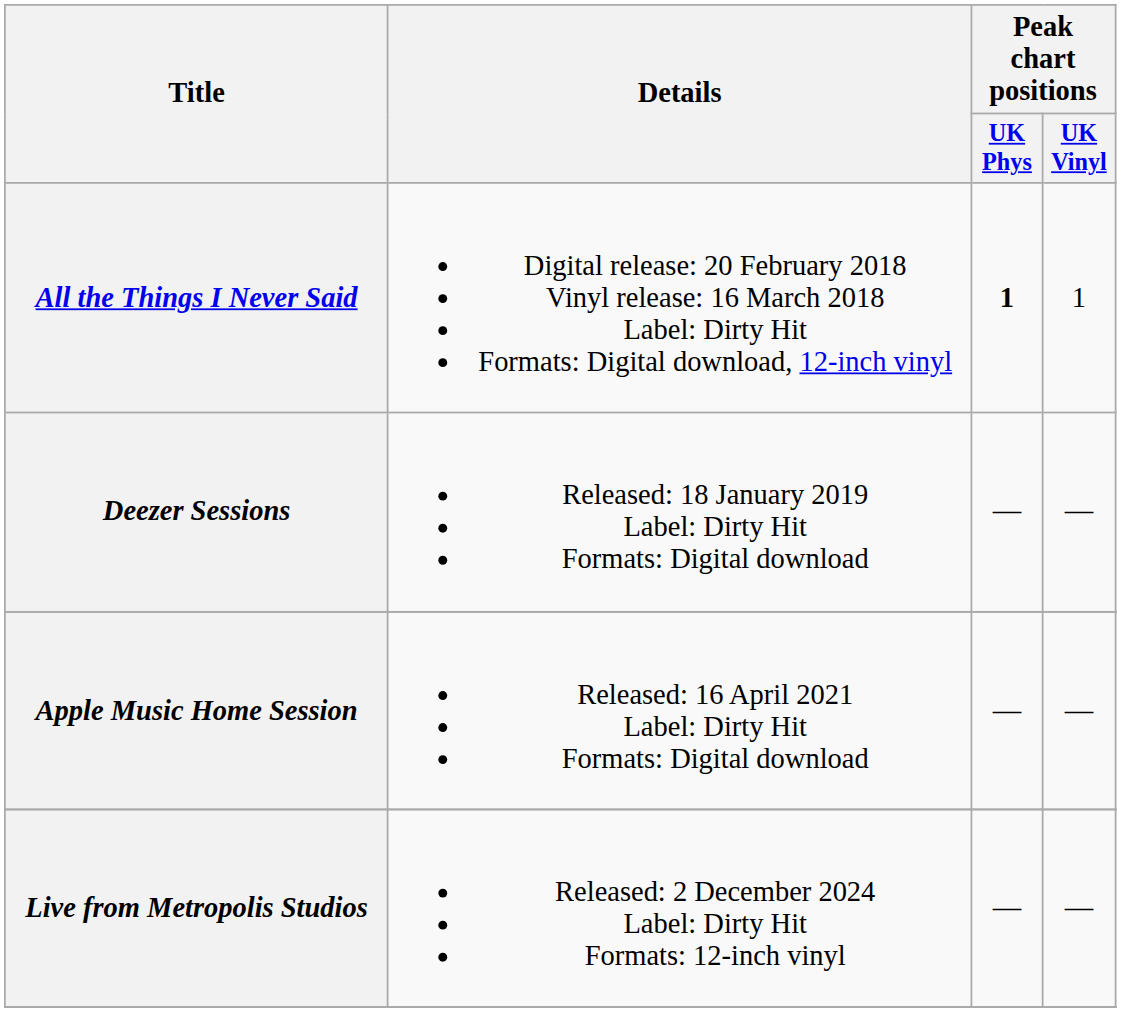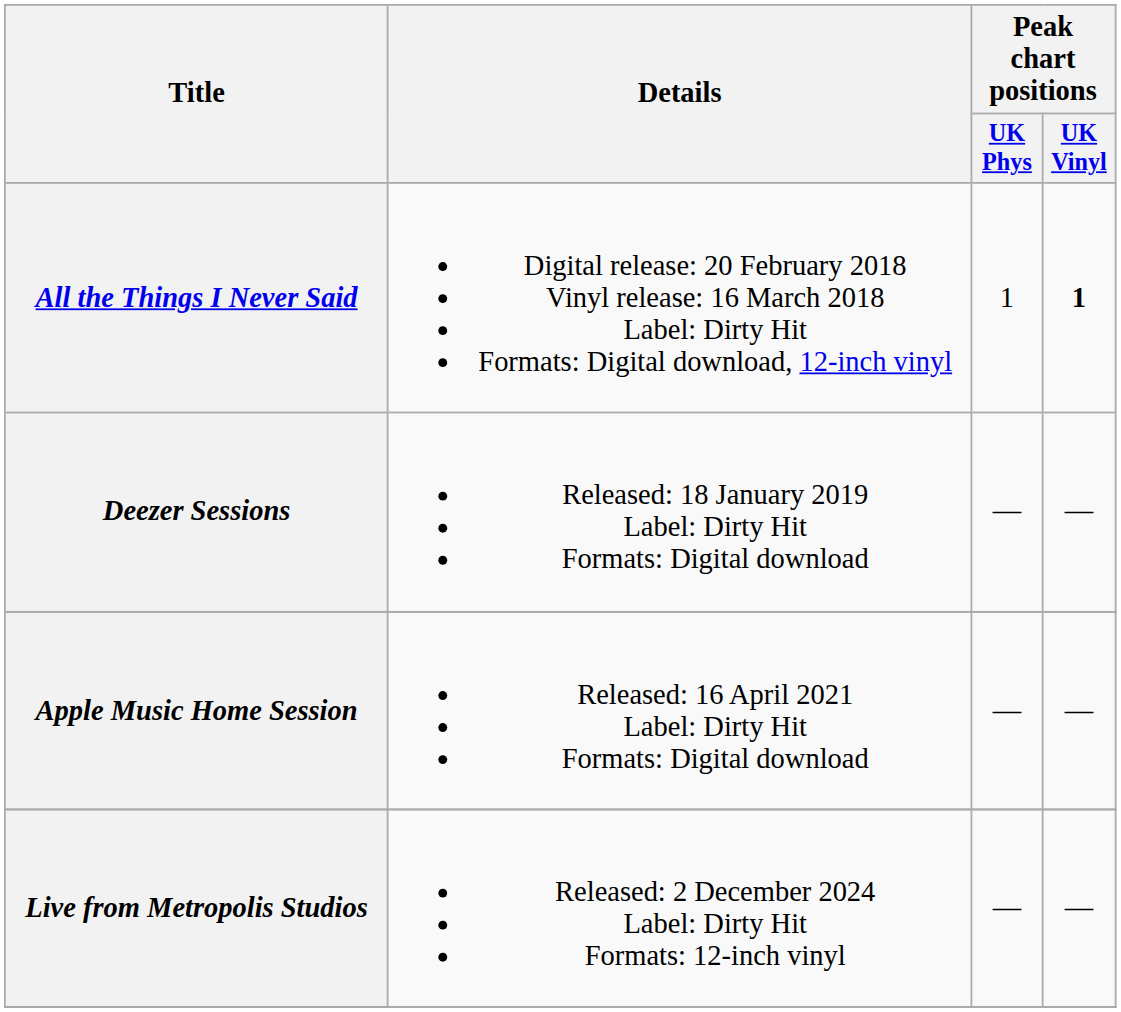(1007, 297) bold -> (1007, 297) normal
(1079, 297) normal -> (1079, 297) bold
